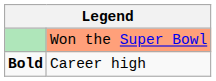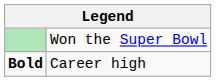(129, 40) lightsalmon background -> (129, 40) no background
